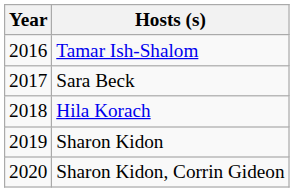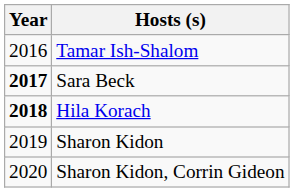(28, 80) normal -> (28, 80) bold
(28, 111) normal -> (28, 111) bold
